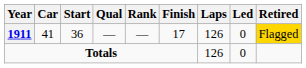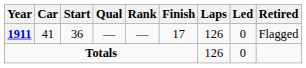(279, 33) gold background -> (279, 33) no background
